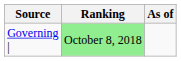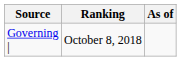(103, 39) lightgreen background -> (103, 39) no background
